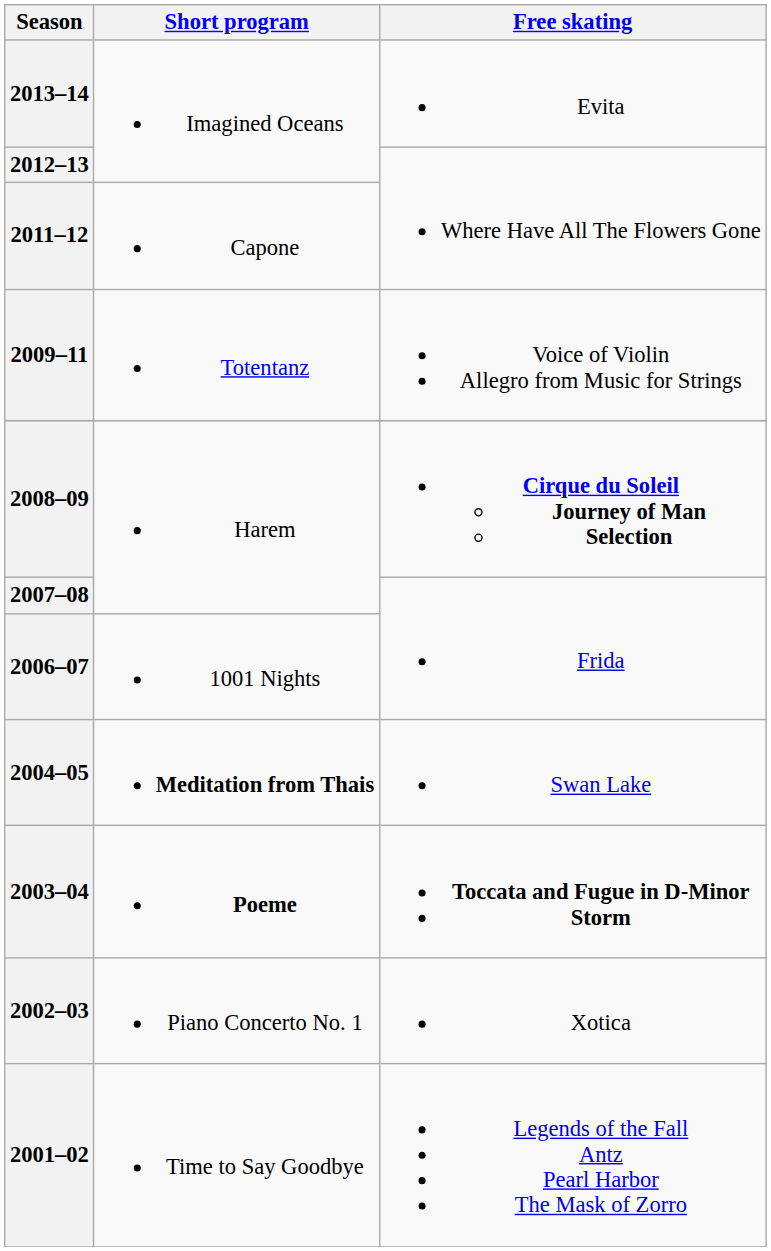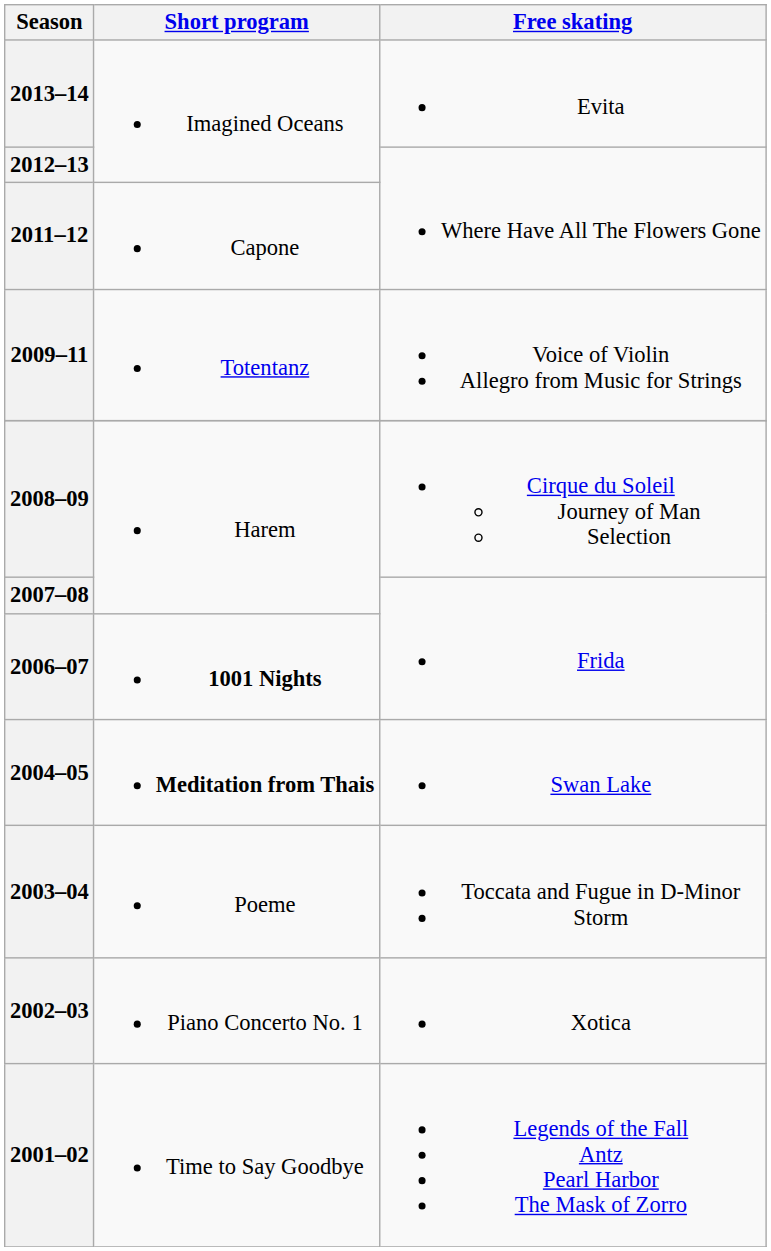(573, 512) bold -> (573, 512) normal
(237, 679) normal -> (237, 679) bold
(237, 904) bold -> (237, 904) normal
(573, 904) bold -> (573, 904) normal
